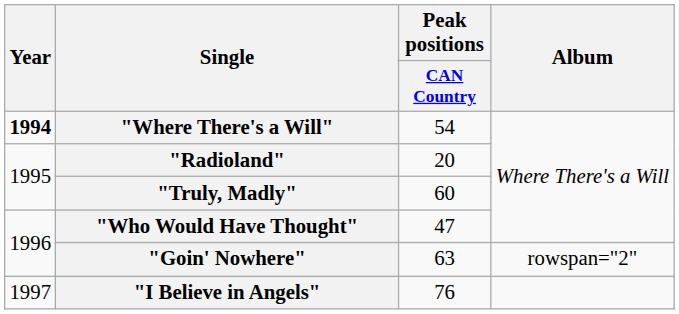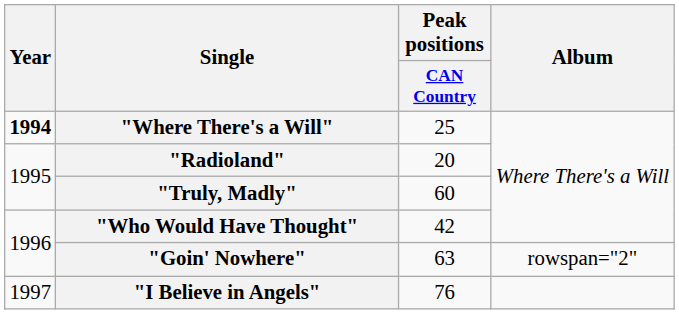(445, 127) 54 -> (445, 127) 25
(445, 226) 47 -> (445, 226) 42
